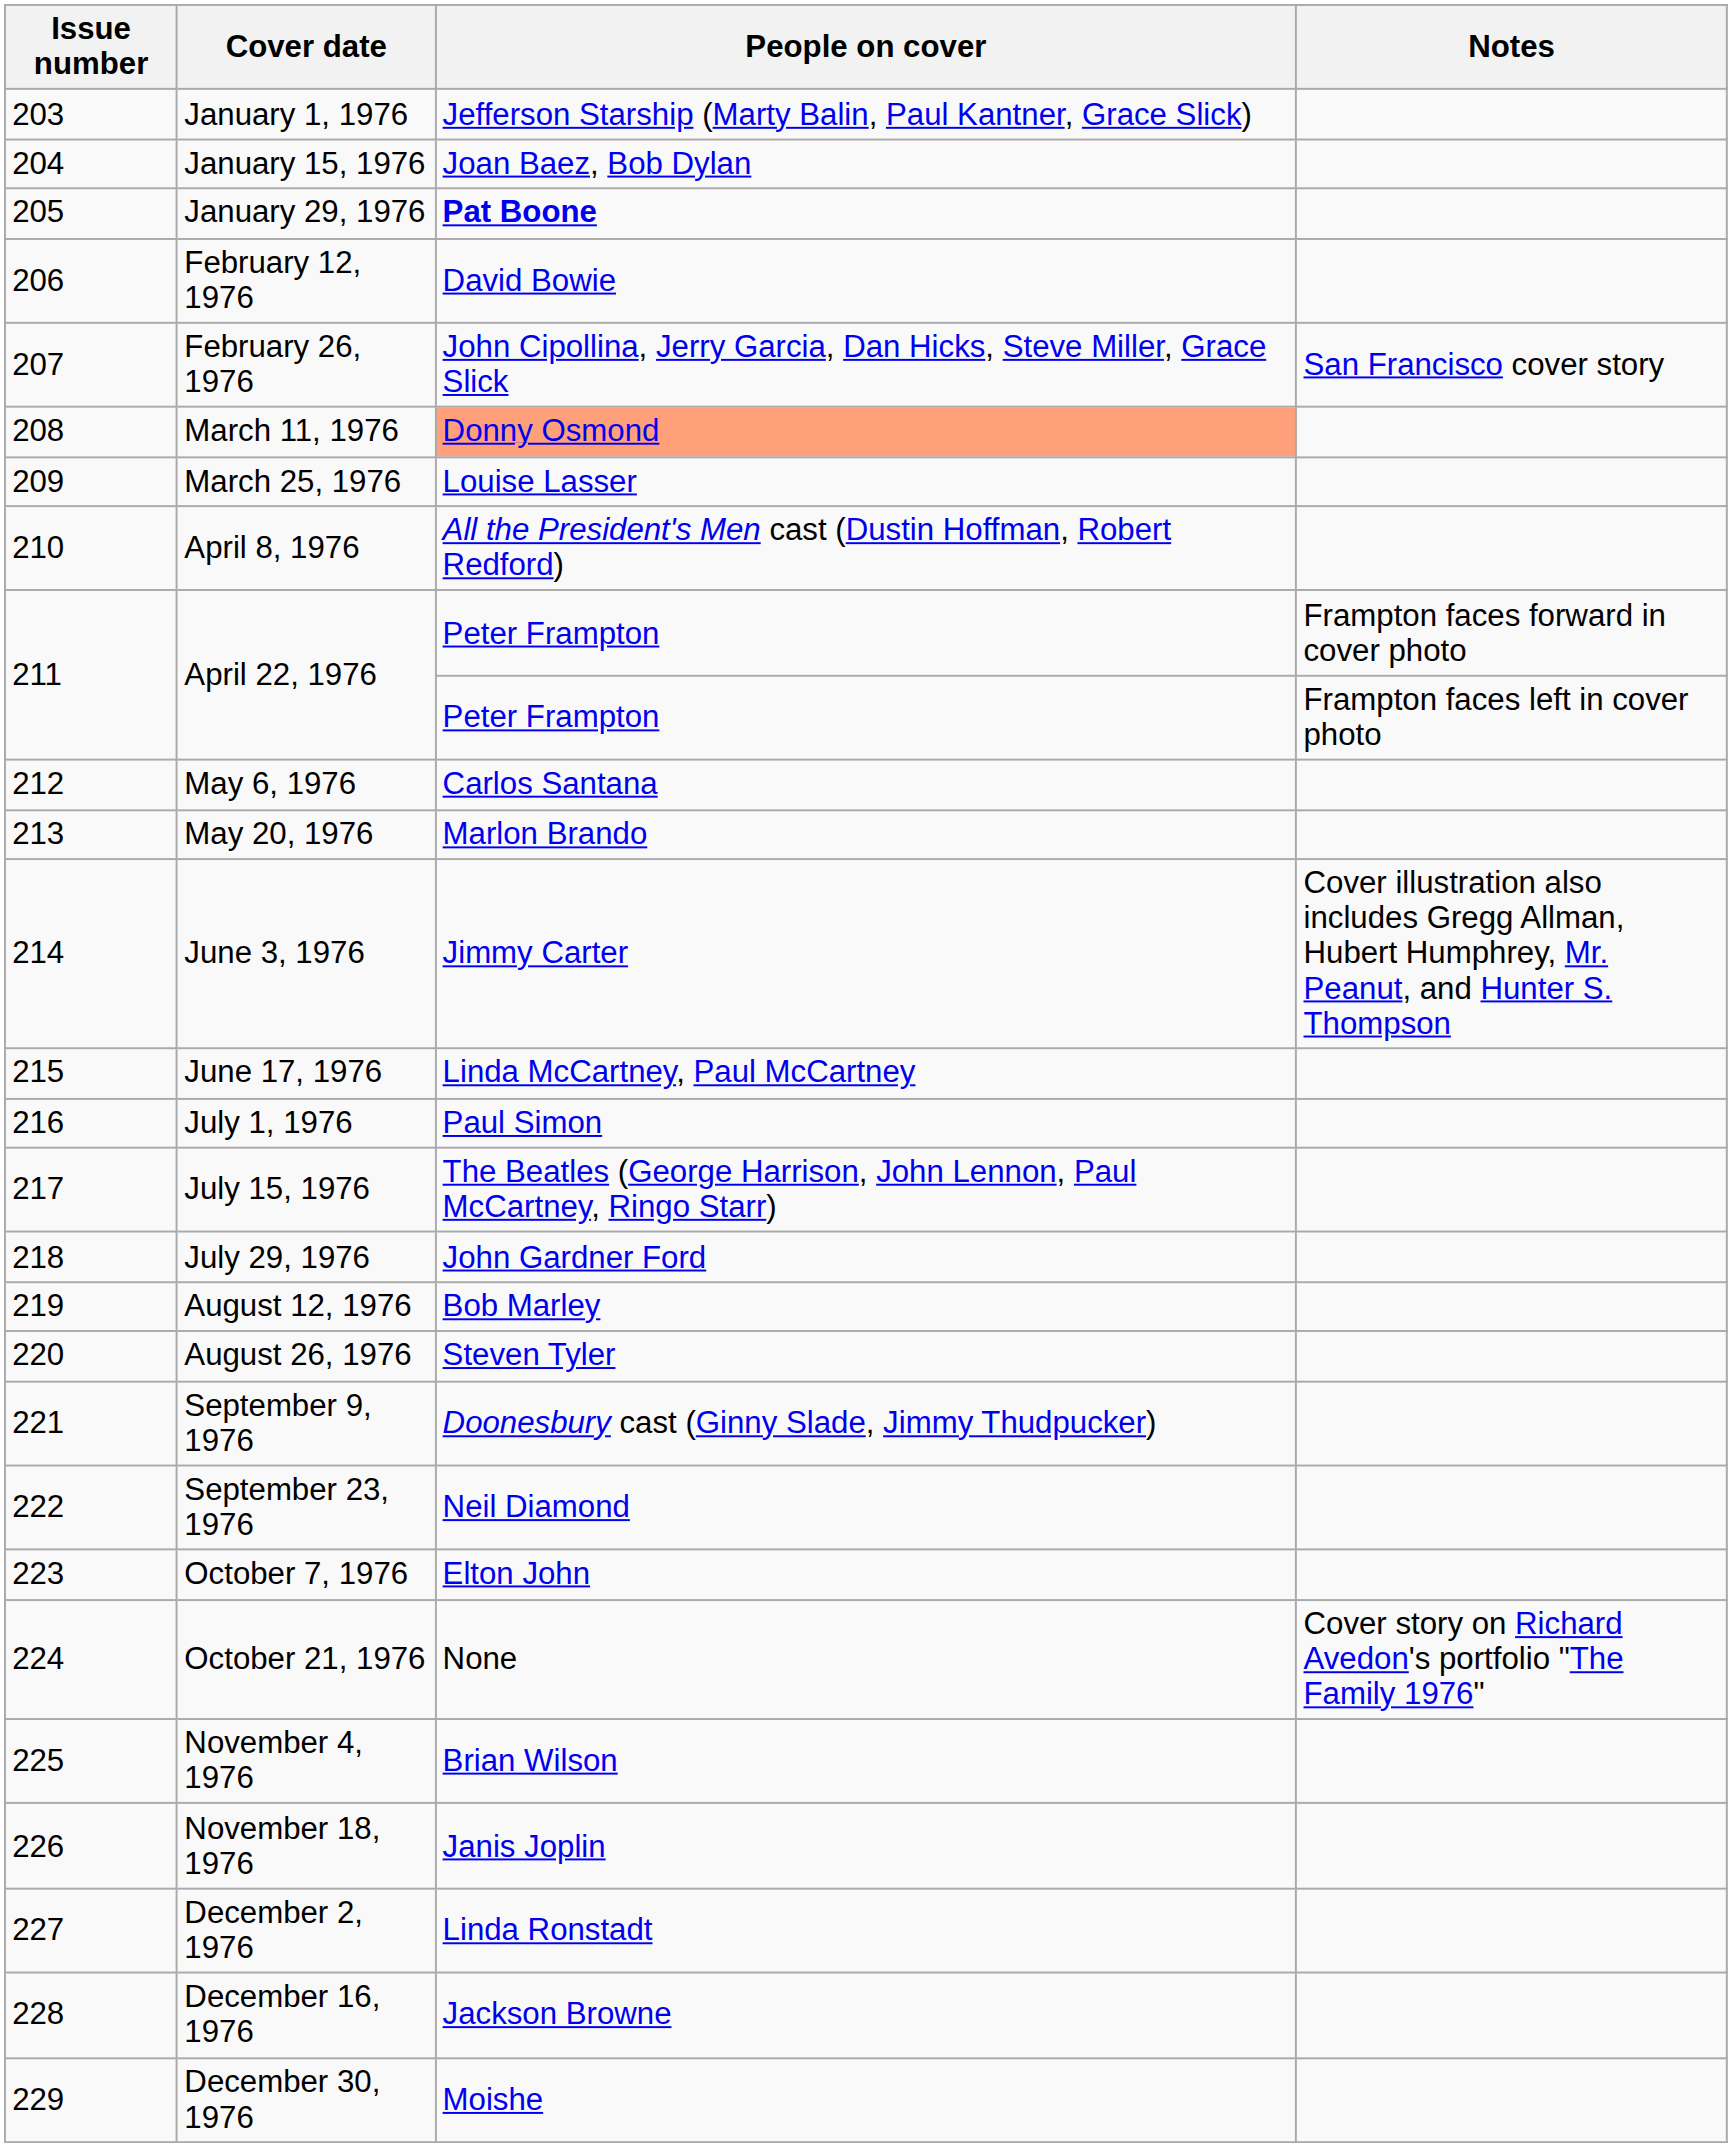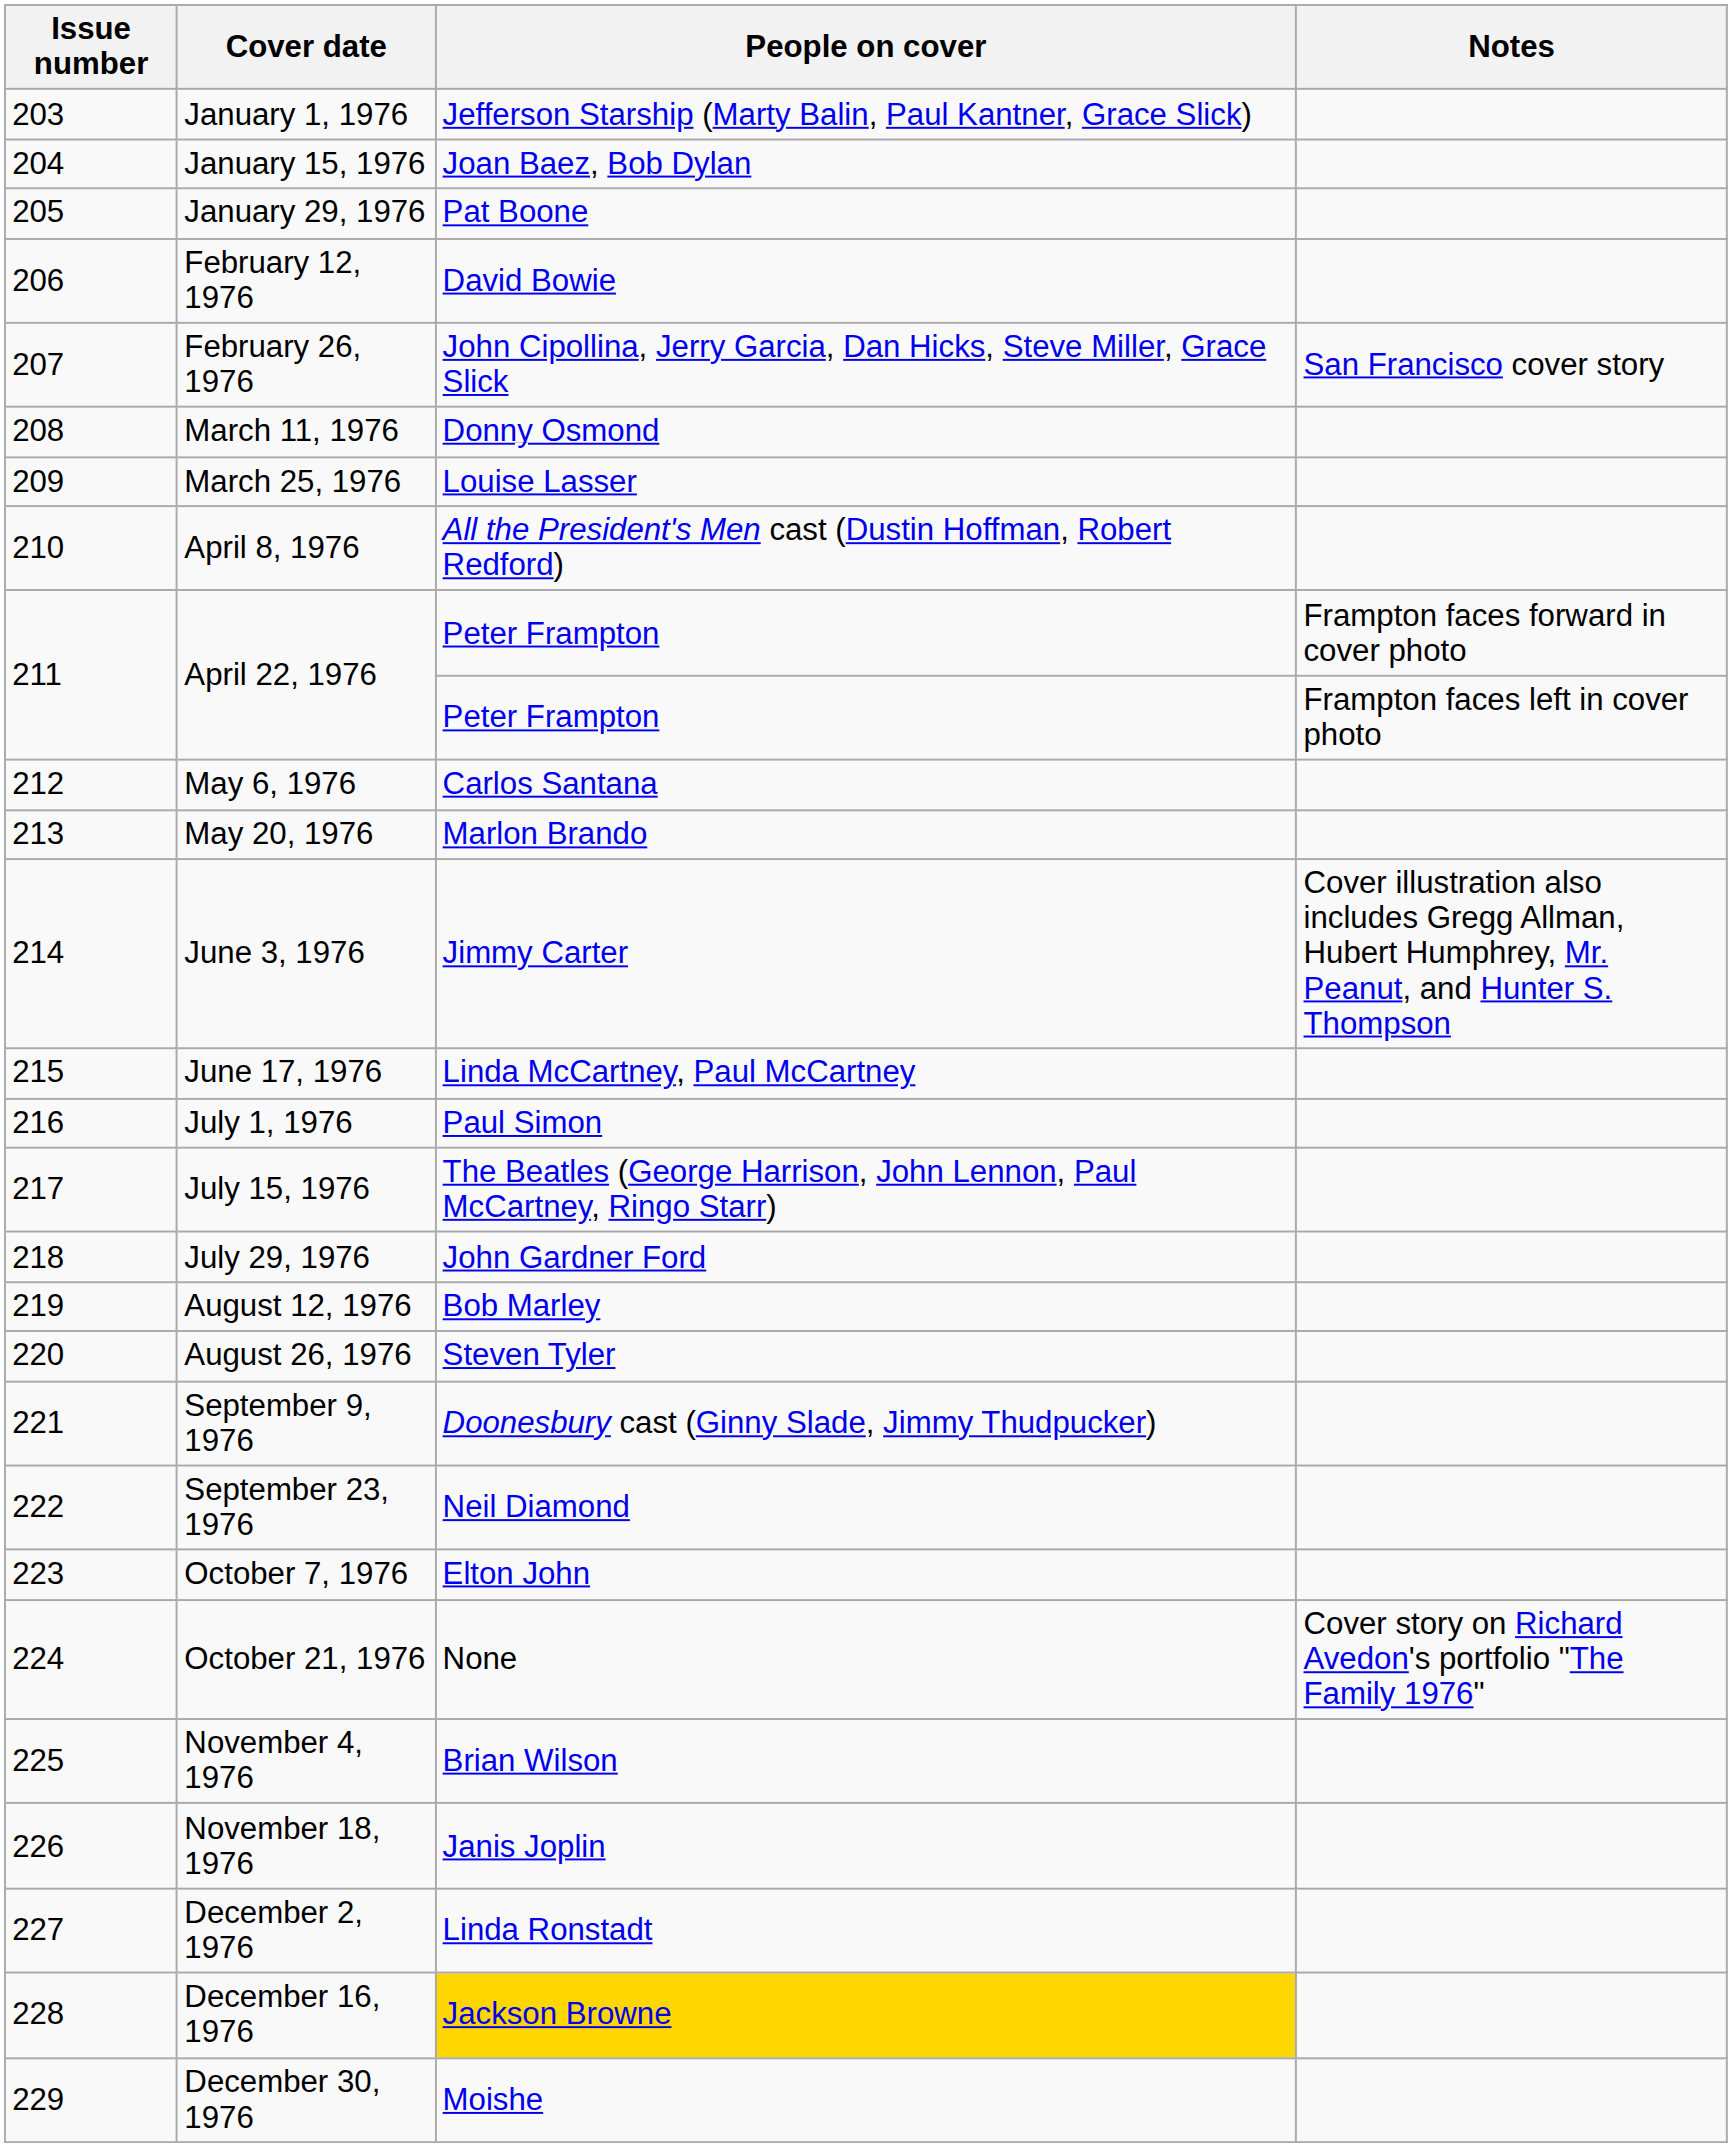(520, 212) bold -> (515, 212) normal
(551, 431) lightsalmon background -> (551, 431) no background
(557, 2014) no background -> (557, 2014) gold background
